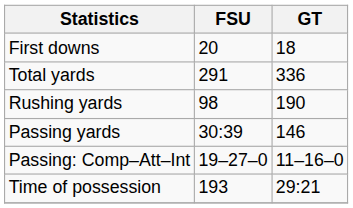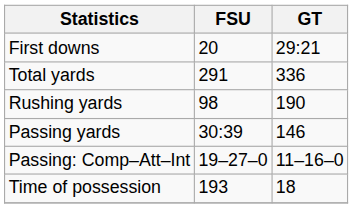(286, 47) 18 -> (298, 47) 29:21
(298, 188) 29:21 -> (286, 188) 18
